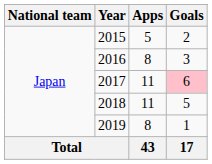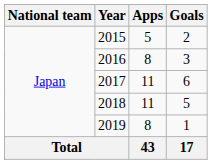(187, 81) pink background -> (187, 81) no background
